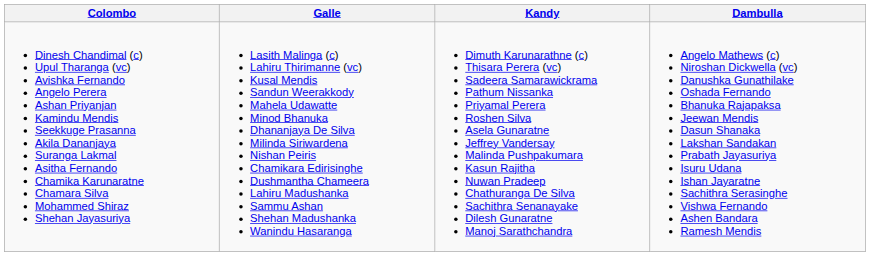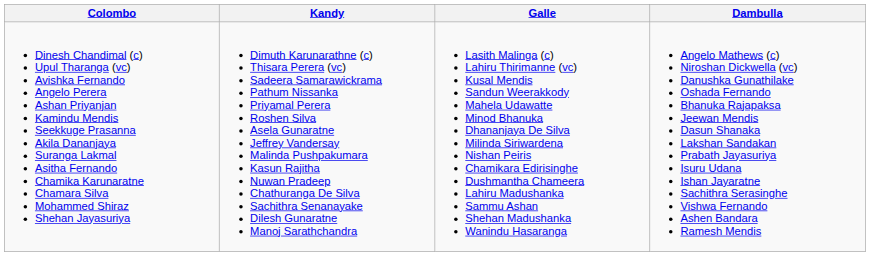columns swapped: (327, 13) <-> (542, 13)
